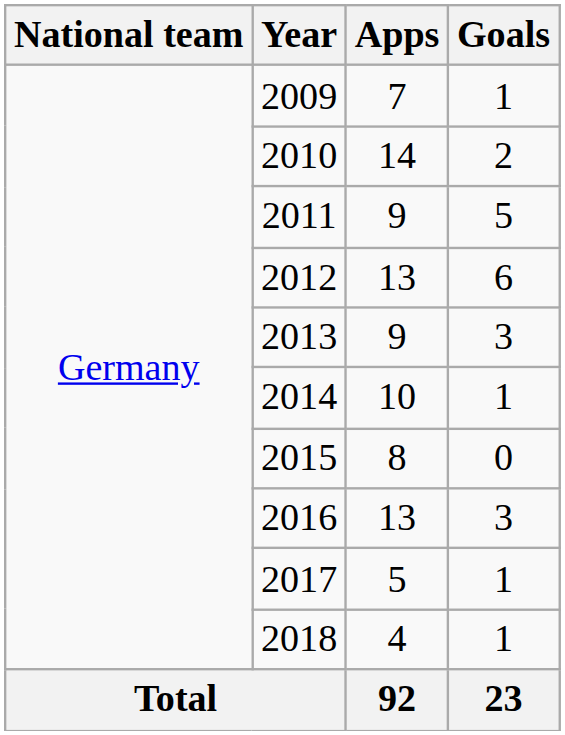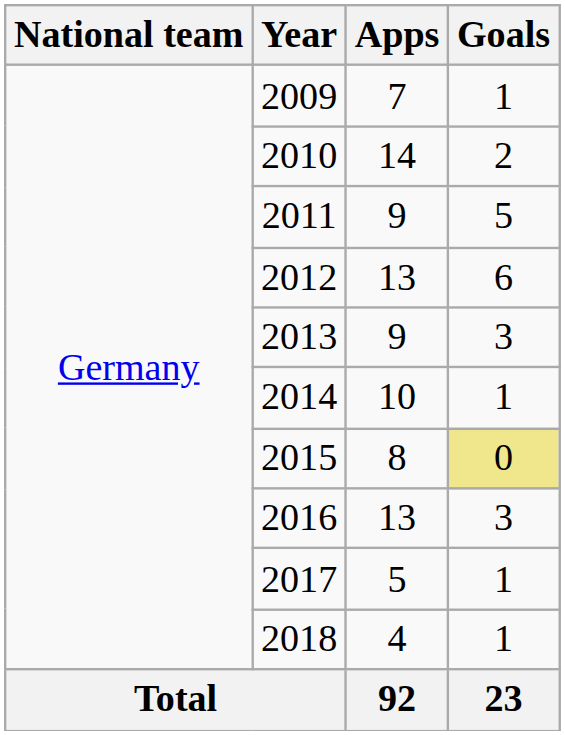(504, 457) no background -> (504, 457) khaki background
